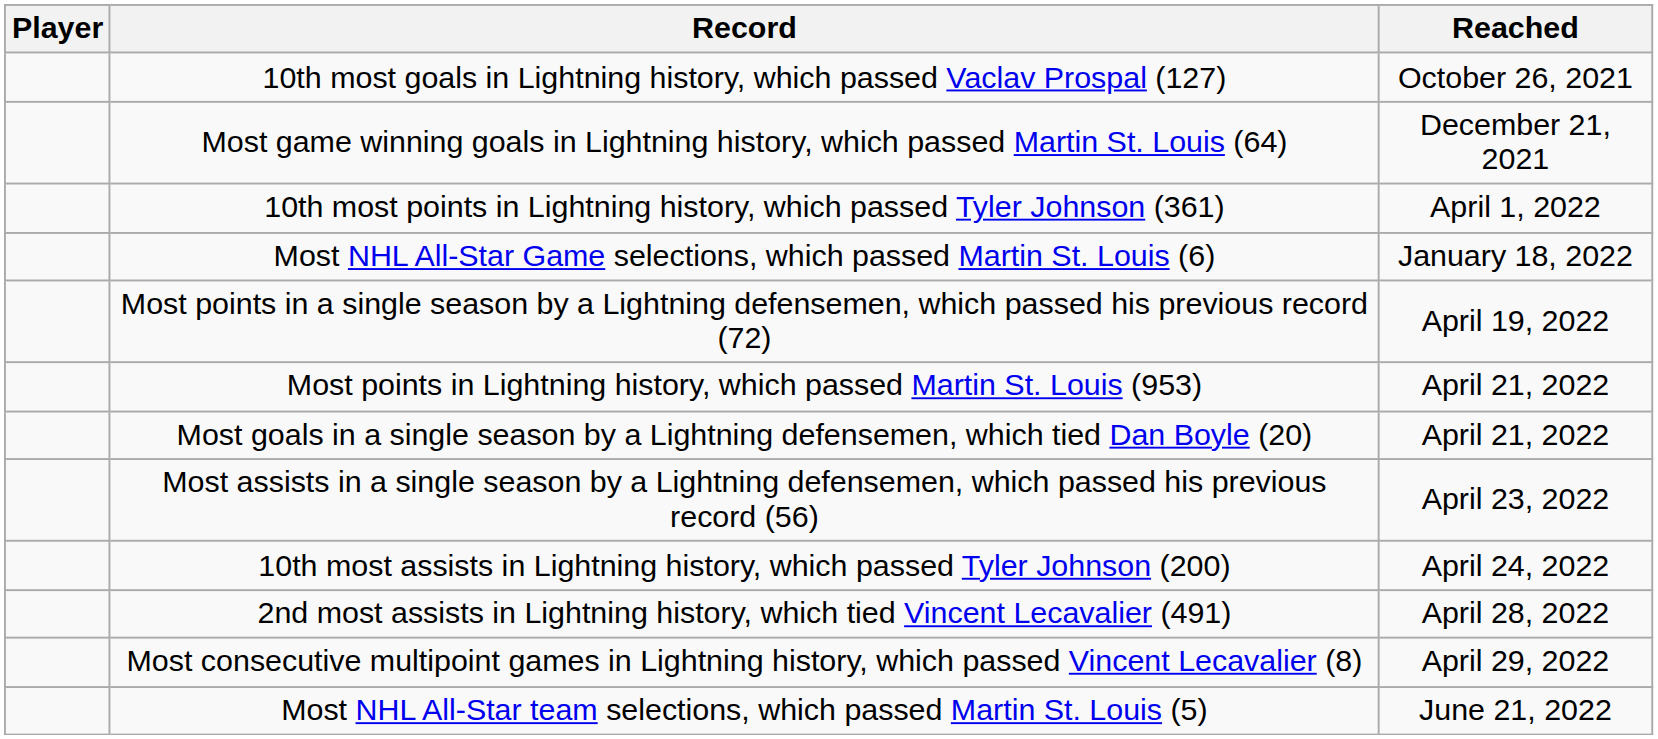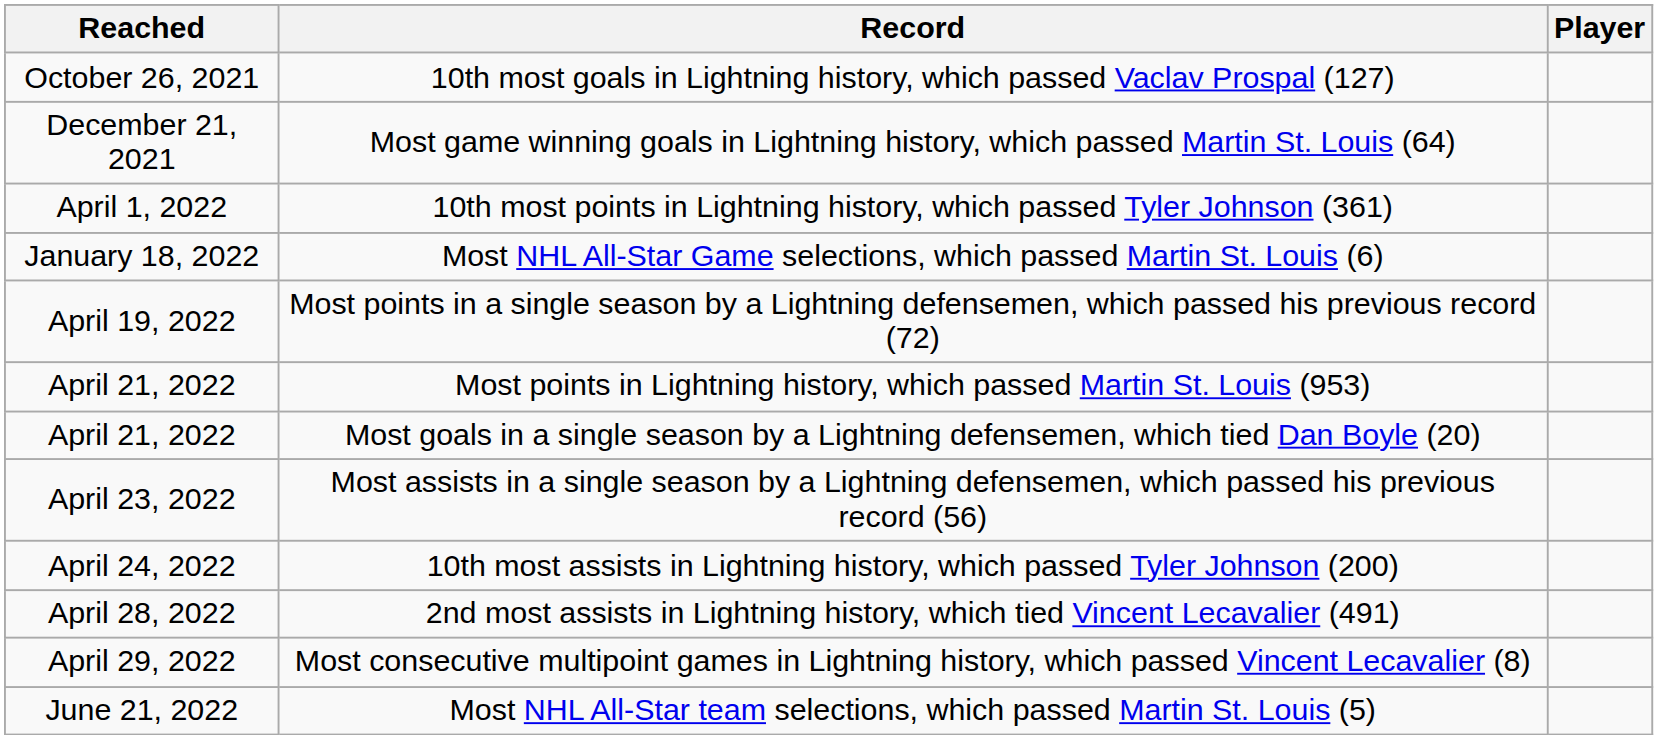columns swapped: (58, 28) <-> (1515, 28)
